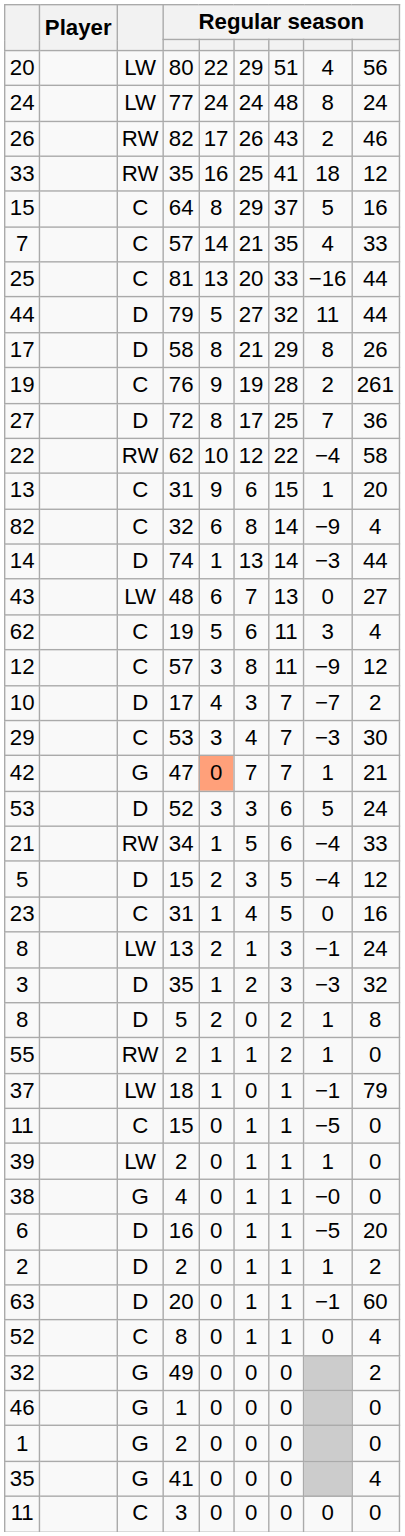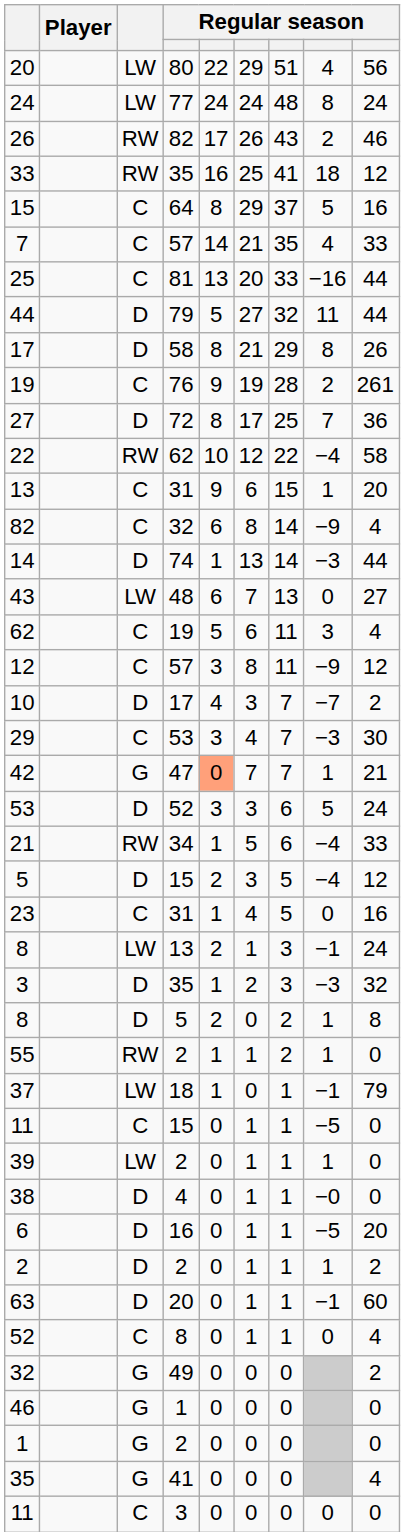(140, 1196) G -> (140, 1196) D
